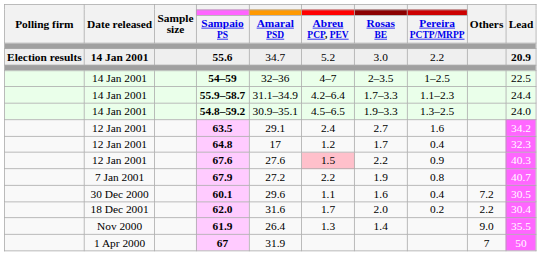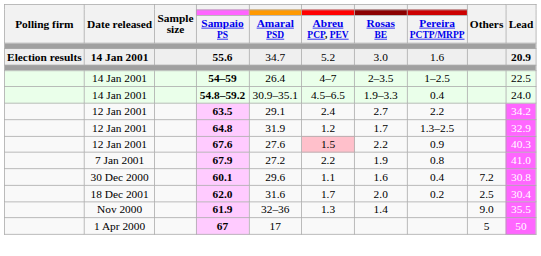(437, 57) 2.2 -> (437, 57) 1.6
(275, 79) 32–36 -> (275, 79) 26.4
- row: (120, 95)
(437, 112) 1.3–2.5 -> (437, 95) 0.4
(437, 128) 1.6 -> (437, 112) 2.2
(275, 145) 17 -> (275, 128) 31.9
(437, 145) 0.4 -> (437, 128) 1.3–2.5
(521, 145) 32.3 -> (521, 128) 32.9
(521, 177) 40.7 -> (521, 161) 41.0
(521, 194) 30.5 -> (521, 177) 30.8
(487, 210) 2.2 -> (487, 194) 2.5
(275, 226) 26.4 -> (275, 210) 32–36
(275, 243) 31.9 -> (275, 226) 17
(487, 243) 7 -> (487, 226) 5
